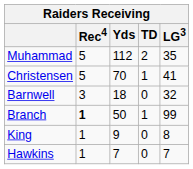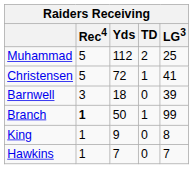(170, 56) 35 -> (170, 56) 25
(119, 76) 70 -> (119, 76) 72
(170, 95) 32 -> (170, 95) 39
